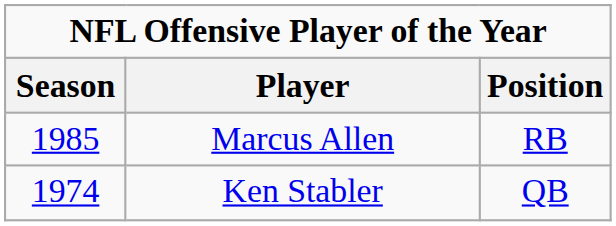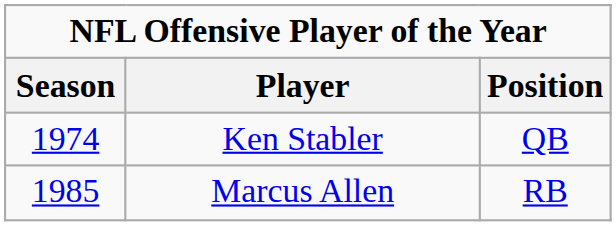rows swapped: (303, 191) <-> (303, 138)
